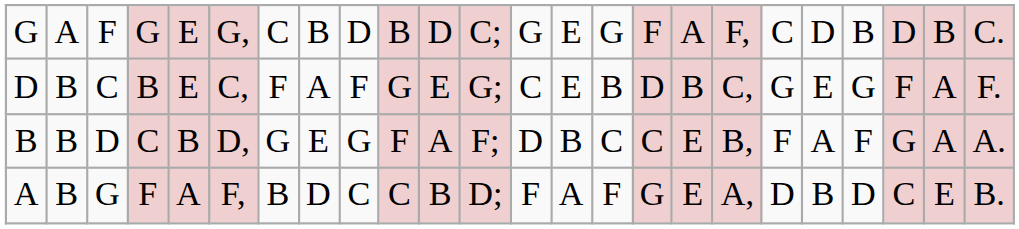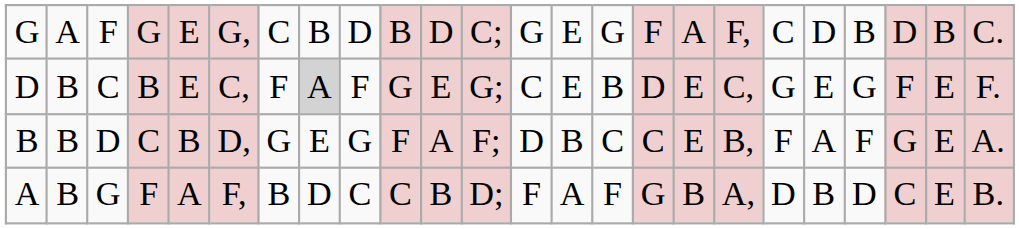(318, 85) no background -> (319, 85) lightgrey background
(693, 85) B -> (694, 85) E
(944, 85) A -> (944, 85) E
(944, 140) A -> (944, 140) E
(693, 194) E -> (694, 194) B
